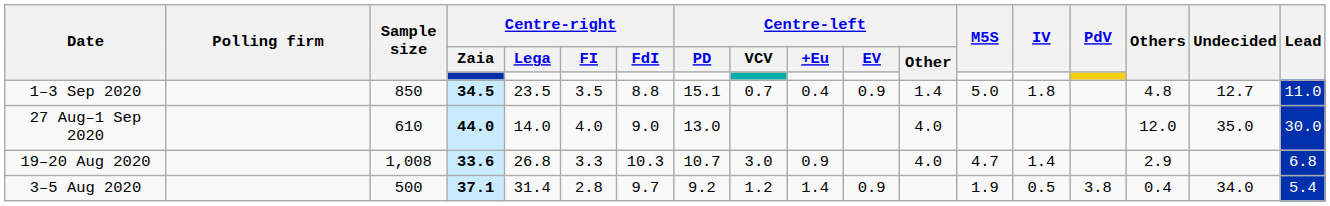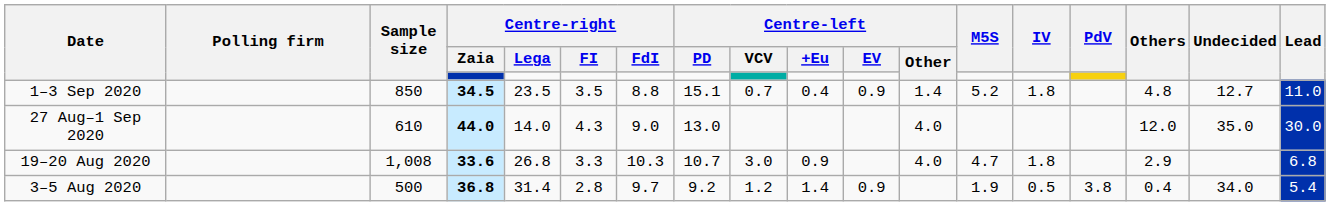(985, 92) 5.0 -> (985, 92) 5.2
(589, 127) 4.0 -> (589, 127) 4.3
(1041, 162) 1.4 -> (1041, 162) 1.8
(476, 188) 37.1 -> (476, 188) 36.8
